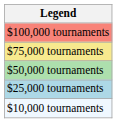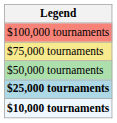(55, 88) normal -> (58, 88) bold
(55, 107) normal -> (58, 107) bold
